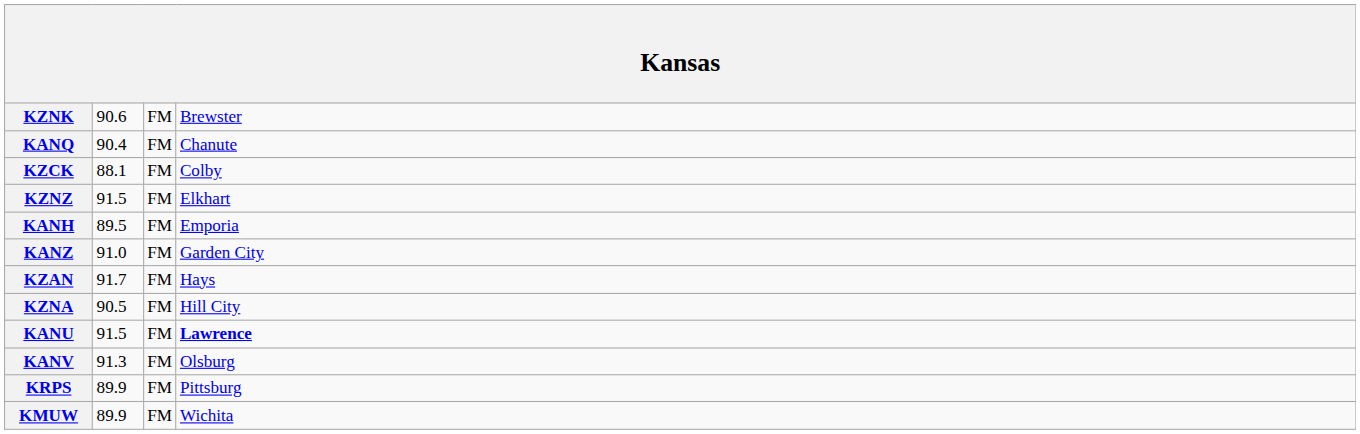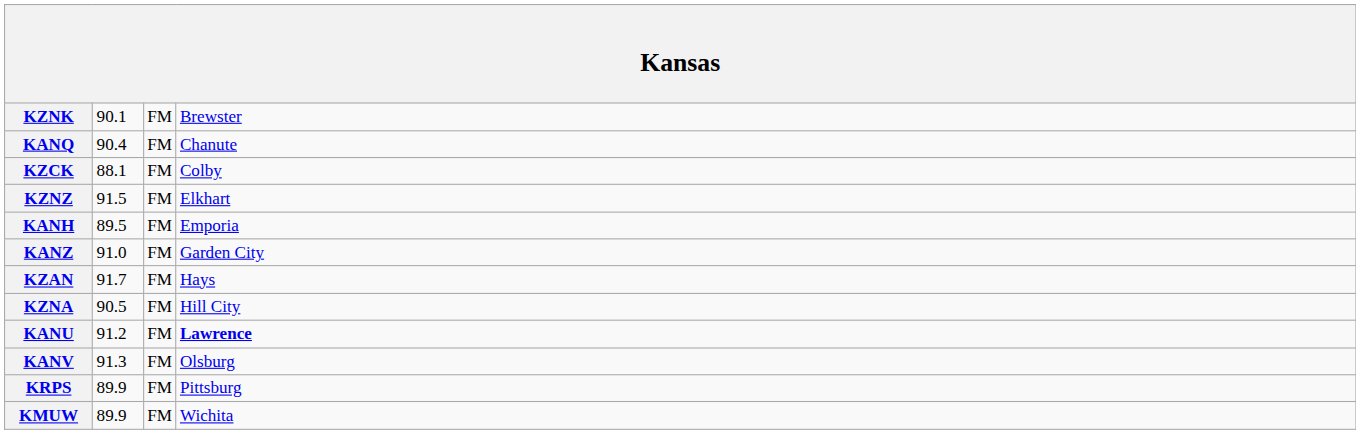(112, 116) 90.6 -> (112, 116) 90.1
(112, 333) 91.5 -> (112, 333) 91.2
